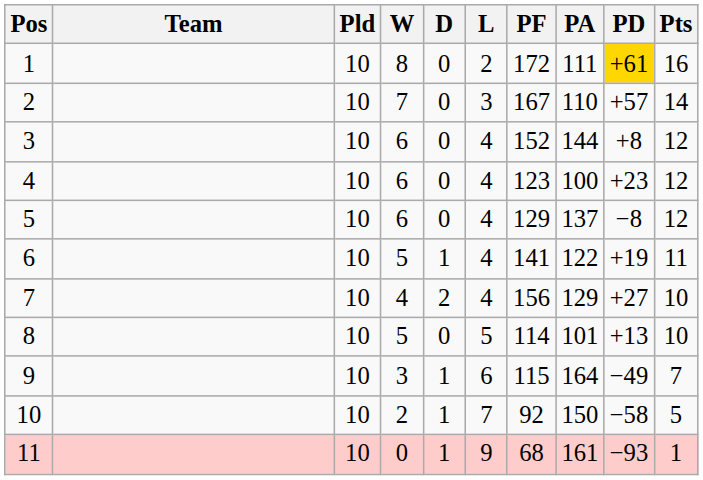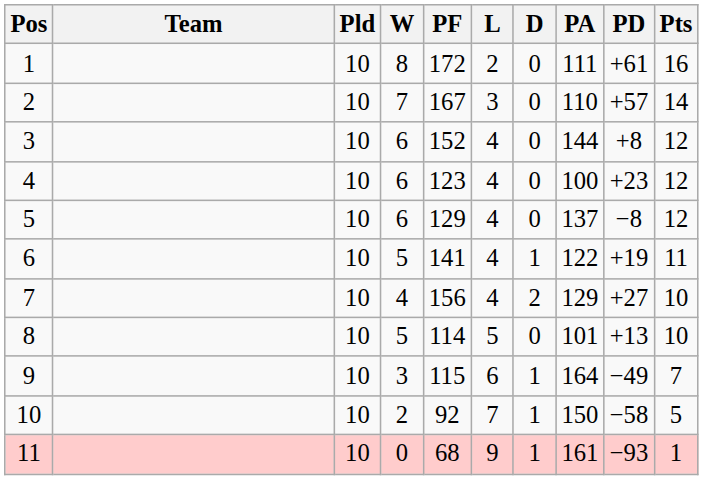columns swapped: (444, 24) <-> (532, 24)
(629, 63) gold background -> (629, 63) no background
